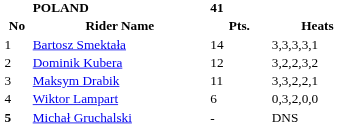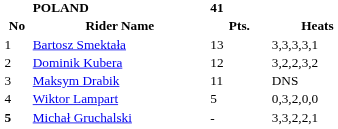(217, 44) 14 -> (217, 44) 13
(295, 81) 3,3,2,2,1 -> (285, 81) DNS
(214, 99) 6 -> (214, 99) 5
(285, 117) DNS -> (295, 117) 3,3,2,2,1
